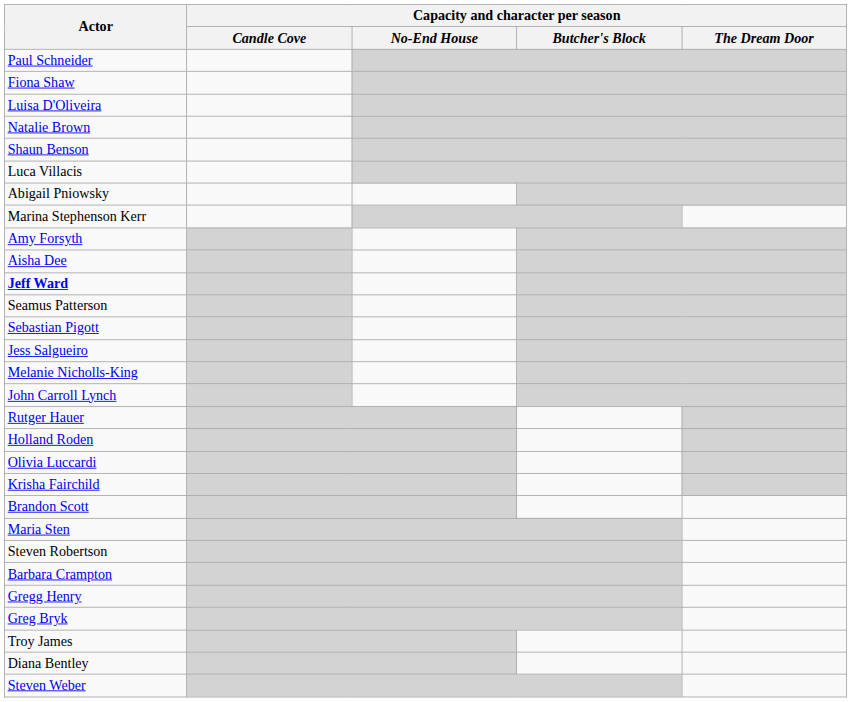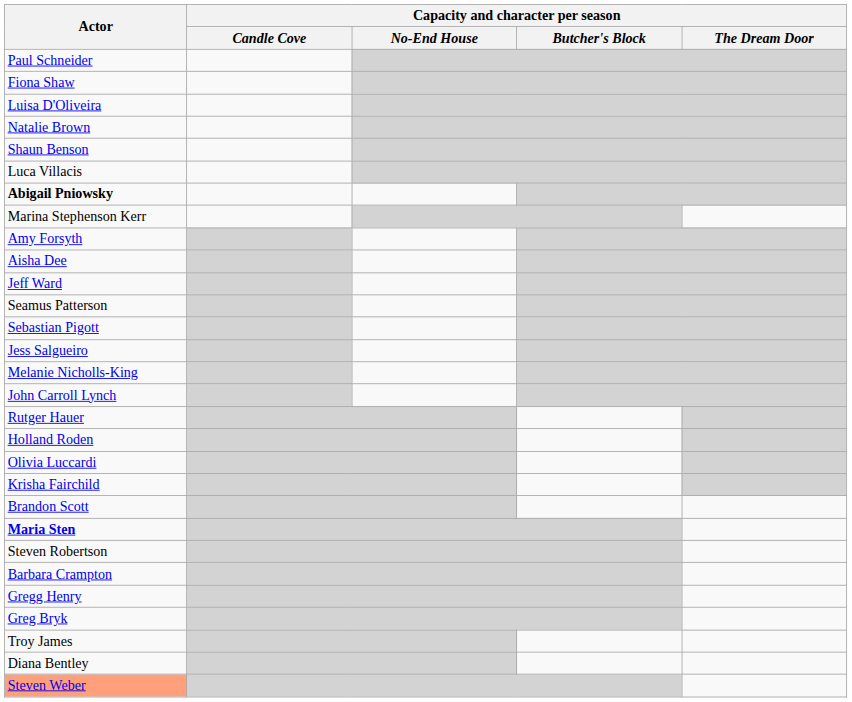(58, 194) normal -> (60, 194) bold
(38, 283) bold -> (35, 283) normal
(39, 529) normal -> (42, 529) bold
(47, 685) no background -> (47, 685) lightsalmon background
